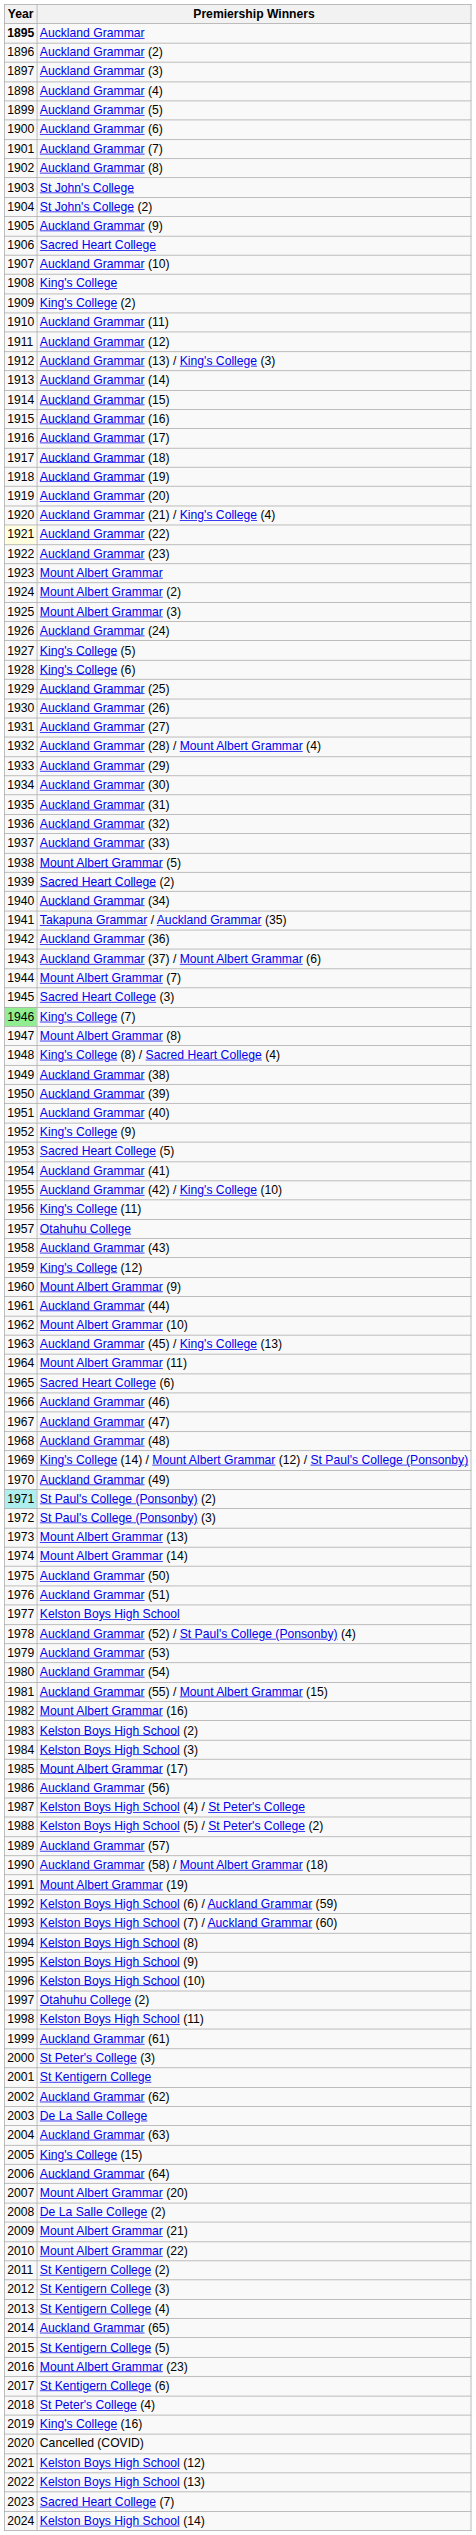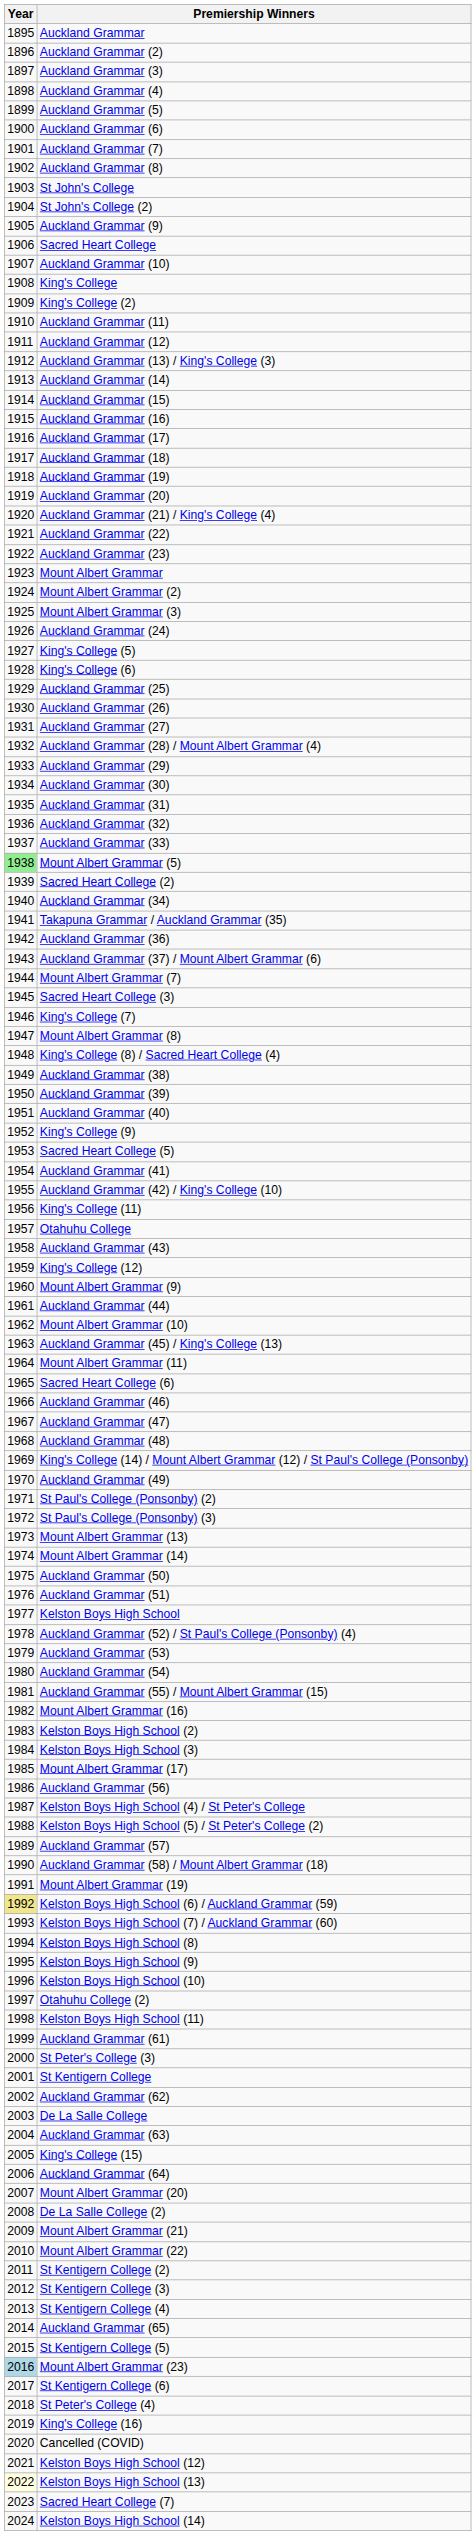(21, 33) bold -> (21, 33) normal
(21, 534) lightyellow background -> (21, 534) no background
(21, 862) no background -> (21, 862) lightgreen background
(21, 1016) lightgreen background -> (21, 1016) no background
(21, 1499) paleturquoise background -> (21, 1499) no background
(21, 1904) no background -> (21, 1904) khaki background
(21, 2366) no background -> (21, 2366) lightblue background
(21, 2482) no background -> (21, 2482) lightyellow background
